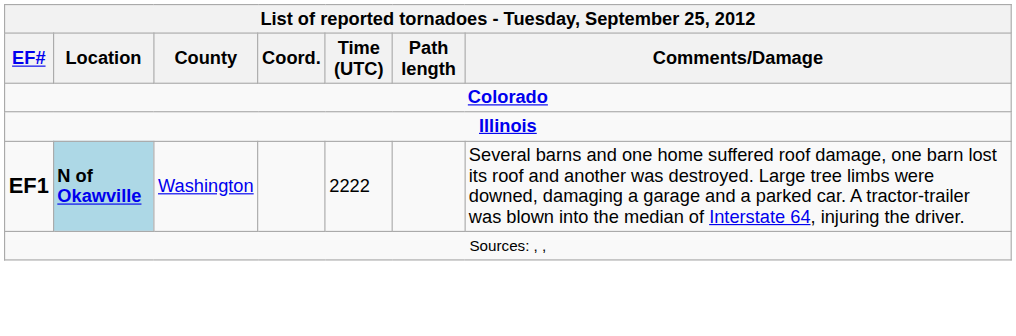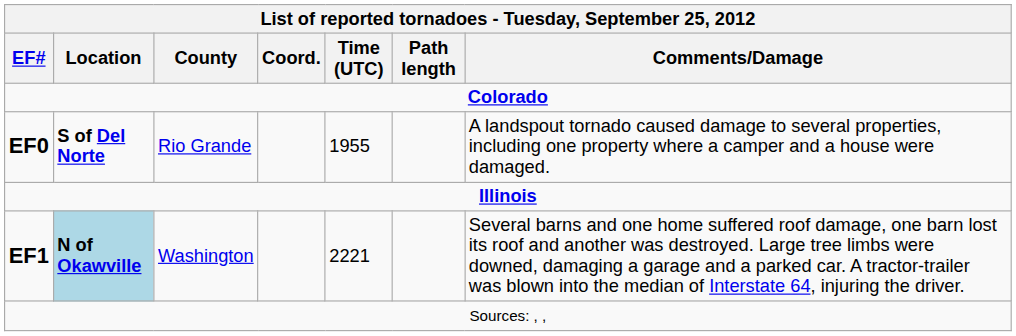+ row: (29, 146)
(350, 185) 2222 -> (350, 255) 2221
